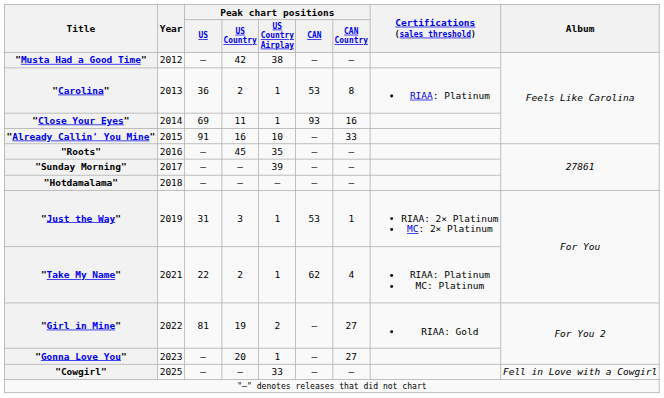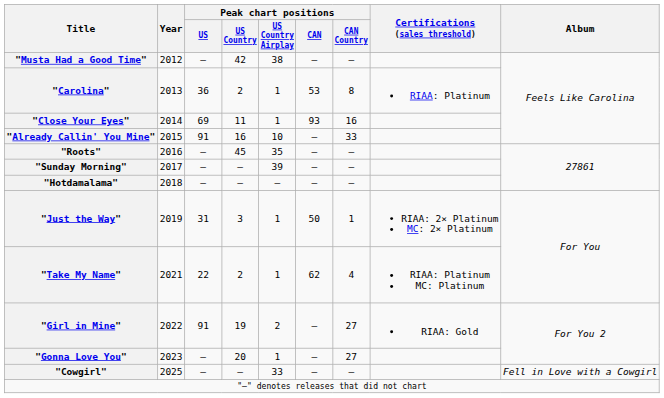(314, 219) 53 -> (314, 219) 50
(203, 326) 81 -> (203, 326) 91
